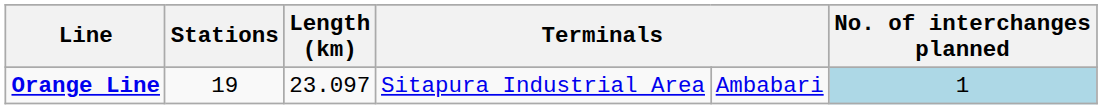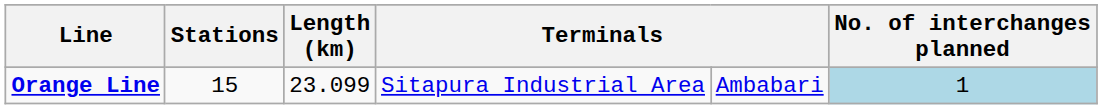(225, 86) 19 -> (225, 86) 15
(330, 86) 23.097 -> (330, 86) 23.099
